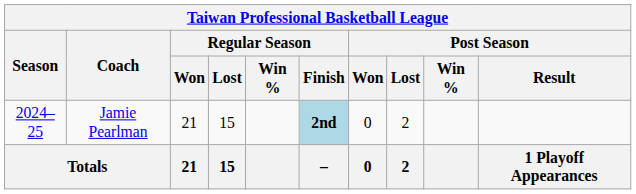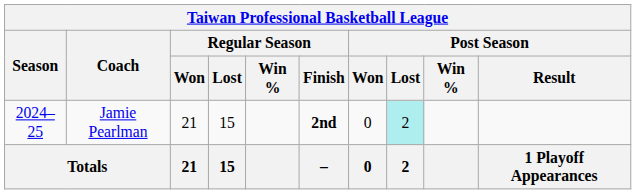(324, 122) lightblue background -> (324, 122) no background
(405, 122) no background -> (405, 122) paleturquoise background
